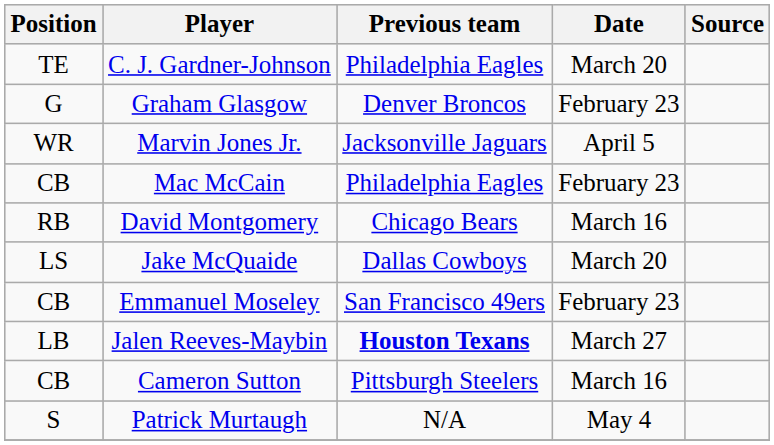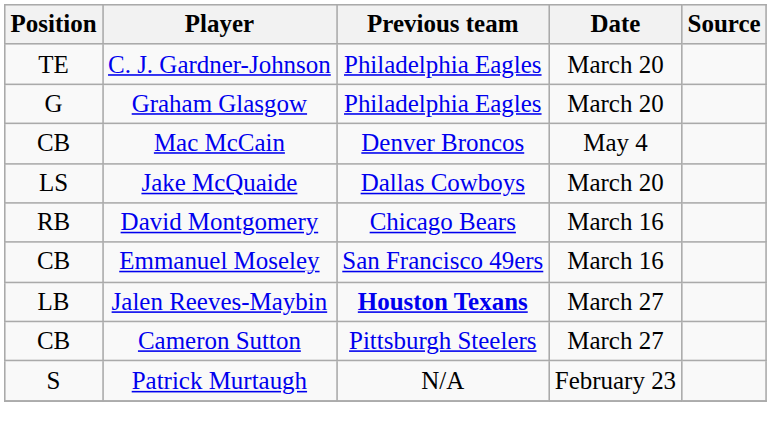(445, 103) Denver Broncos -> (443, 103) Philadelphia Eagles
(619, 103) February 23 -> (615, 103) March 20
- row: (219, 143)
(445, 182) Philadelphia Eagles -> (443, 143) Denver Broncos
(619, 182) February 23 -> (615, 143) May 4
rows swapped: (219, 261) <-> (219, 222)
(619, 301) February 23 -> (615, 261) March 16
(619, 380) March 16 -> (615, 340) March 27
(619, 420) May 4 -> (615, 380) February 23
